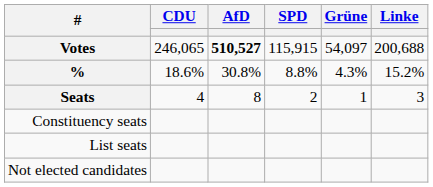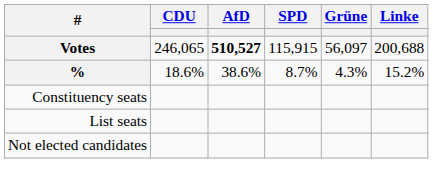(346, 48) 54,097 -> (346, 48) 56,097
(241, 72) 30.8% -> (241, 72) 38.6%
(301, 72) 8.8% -> (301, 72) 8.7%
- row: (78, 96)
